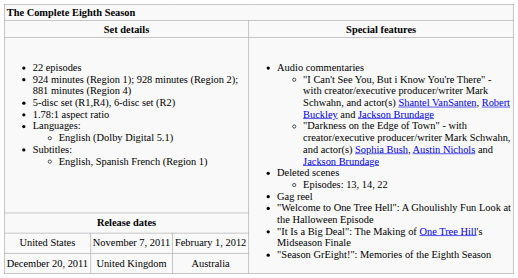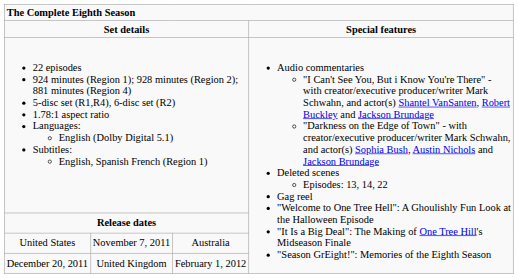(211, 243) February 1, 2012 -> (211, 243) Australia
(211, 263) Australia -> (211, 263) February 1, 2012
